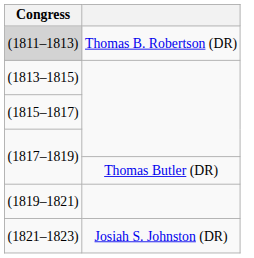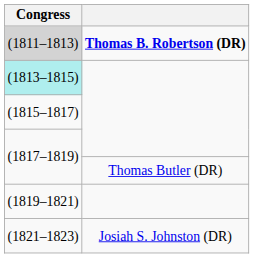(161, 43) normal -> (165, 43) bold
(43, 77) no background -> (43, 77) paleturquoise background
